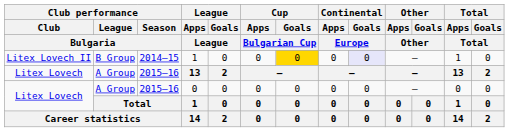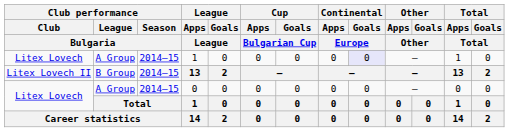(49, 58) Litex Lovech II -> (49, 58) Litex Lovech
(115, 58) B Group -> (115, 58) A Group
(297, 58) gold background -> (297, 58) no background
(49, 73) Litex Lovech -> (49, 73) Litex Lovech II
(115, 73) A Group -> (115, 73) B Group
(159, 73) 2015–16 -> (159, 73) 2014–15
(159, 88) 2015–16 -> (159, 88) 2014–15
